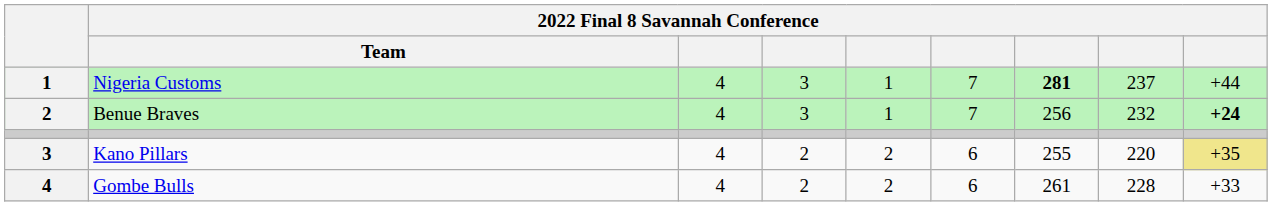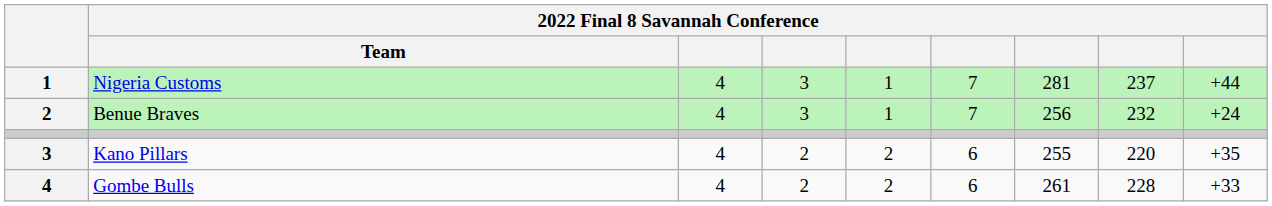(1057, 83) bold -> (1057, 83) normal
(1225, 114) bold -> (1225, 114) normal
(1225, 154) khaki background -> (1225, 154) no background
